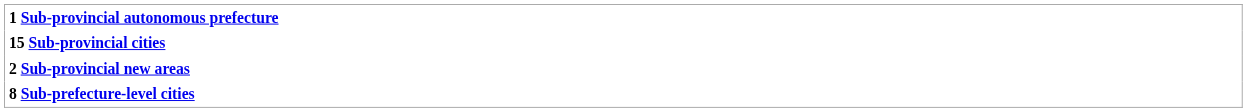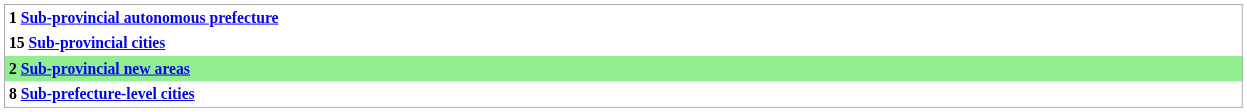(99, 68) no background -> (99, 68) lightgreen background
